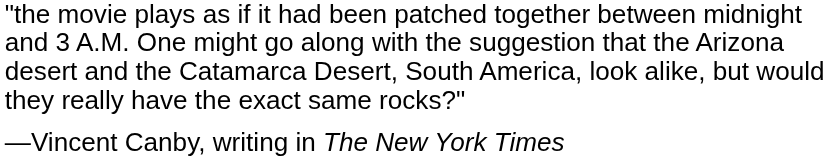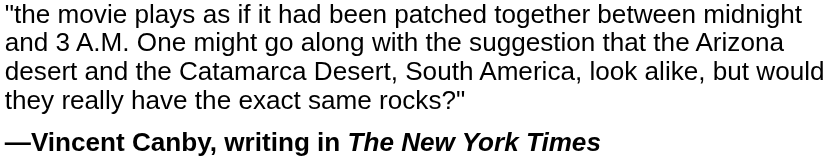(285, 143) normal -> (303, 143) bold
